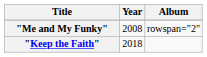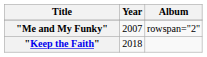(132, 28) 2008 -> (132, 28) 2007
